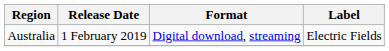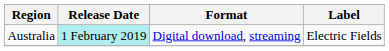(104, 35) no background -> (104, 35) paleturquoise background
